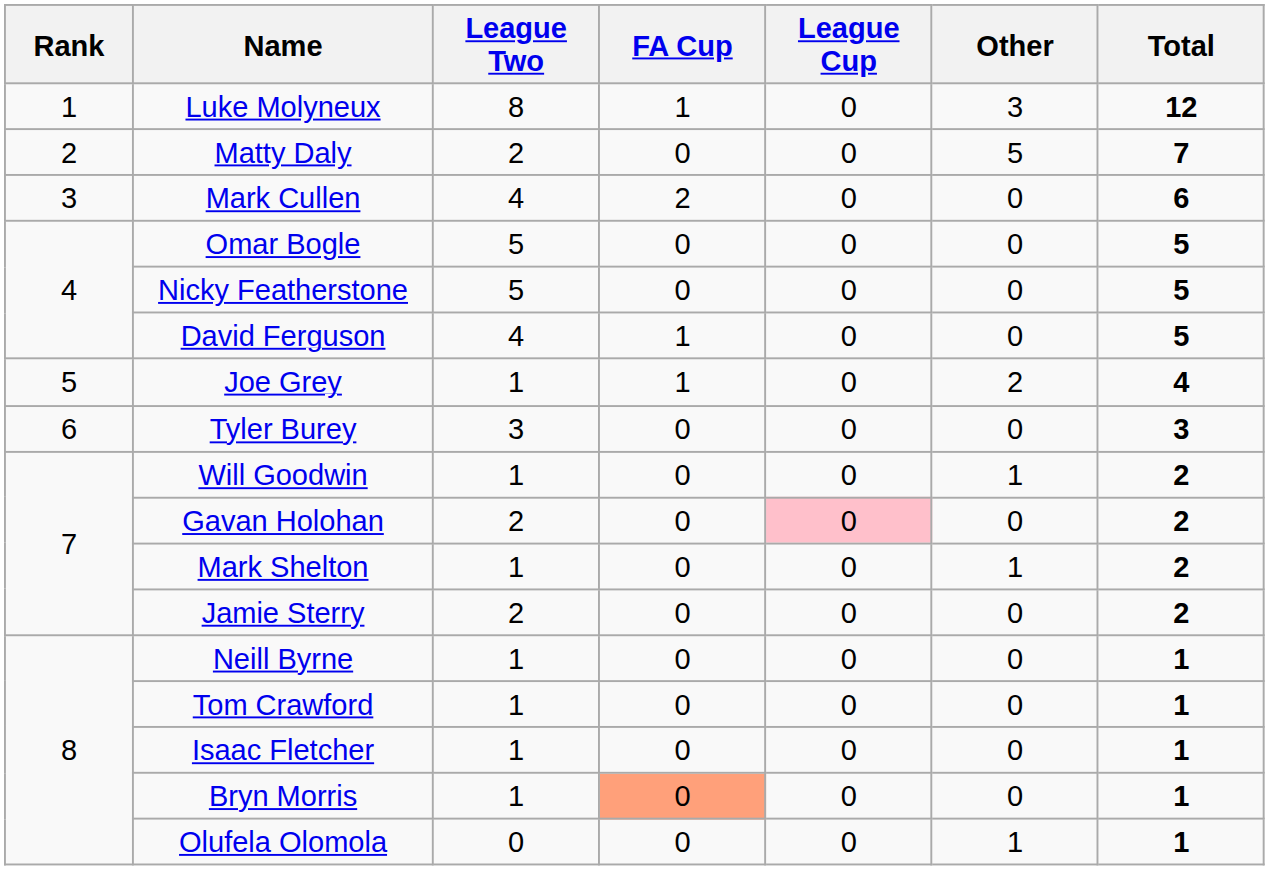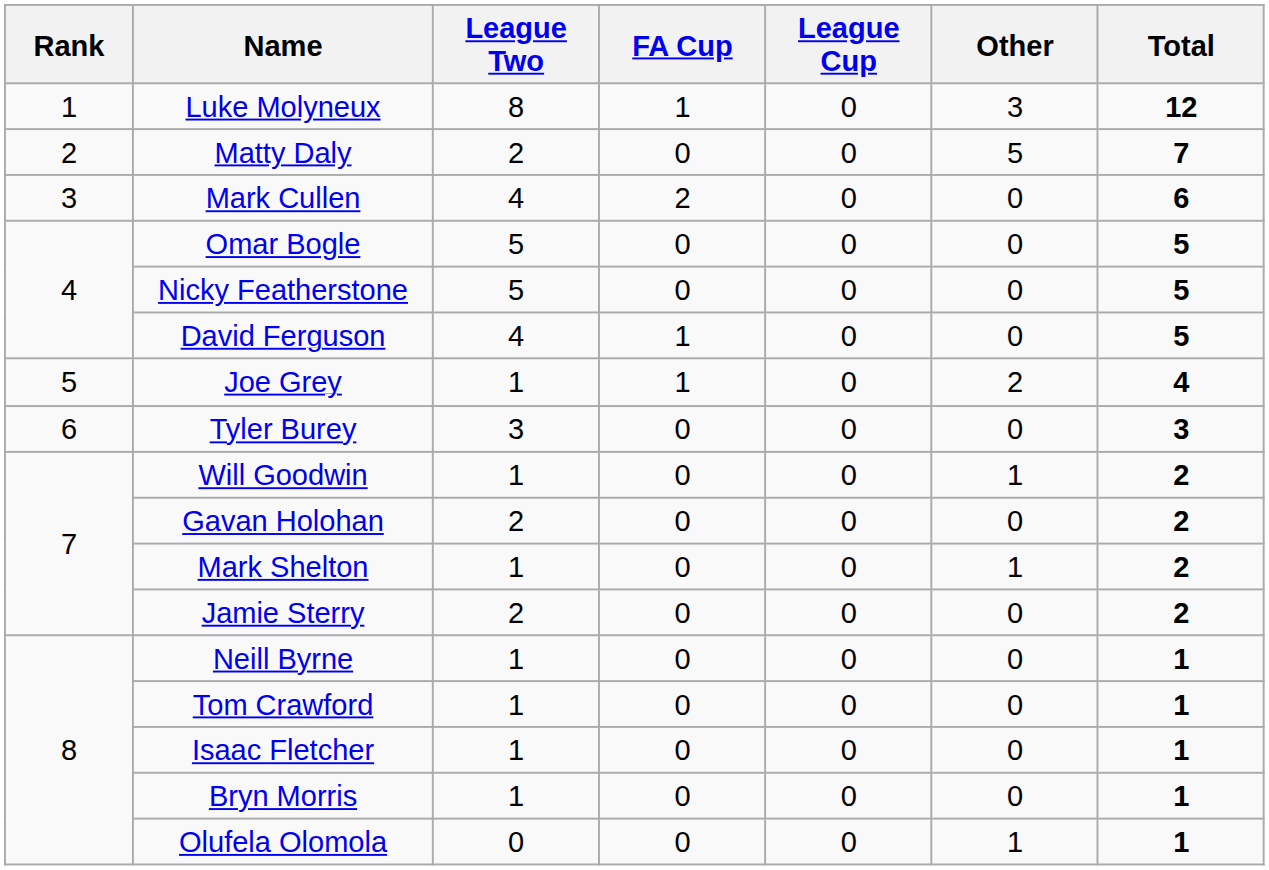(849, 520) pink background -> (849, 520) no background
(682, 796) lightsalmon background -> (682, 796) no background
